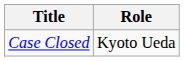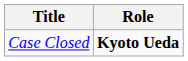(136, 42) normal -> (138, 42) bold
